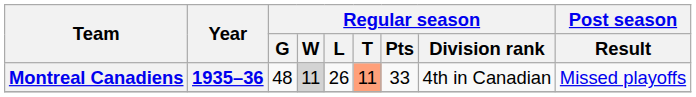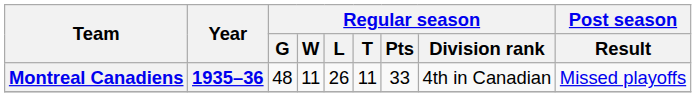(311, 78) lightgrey background -> (311, 78) no background
(367, 78) lightsalmon background -> (367, 78) no background
